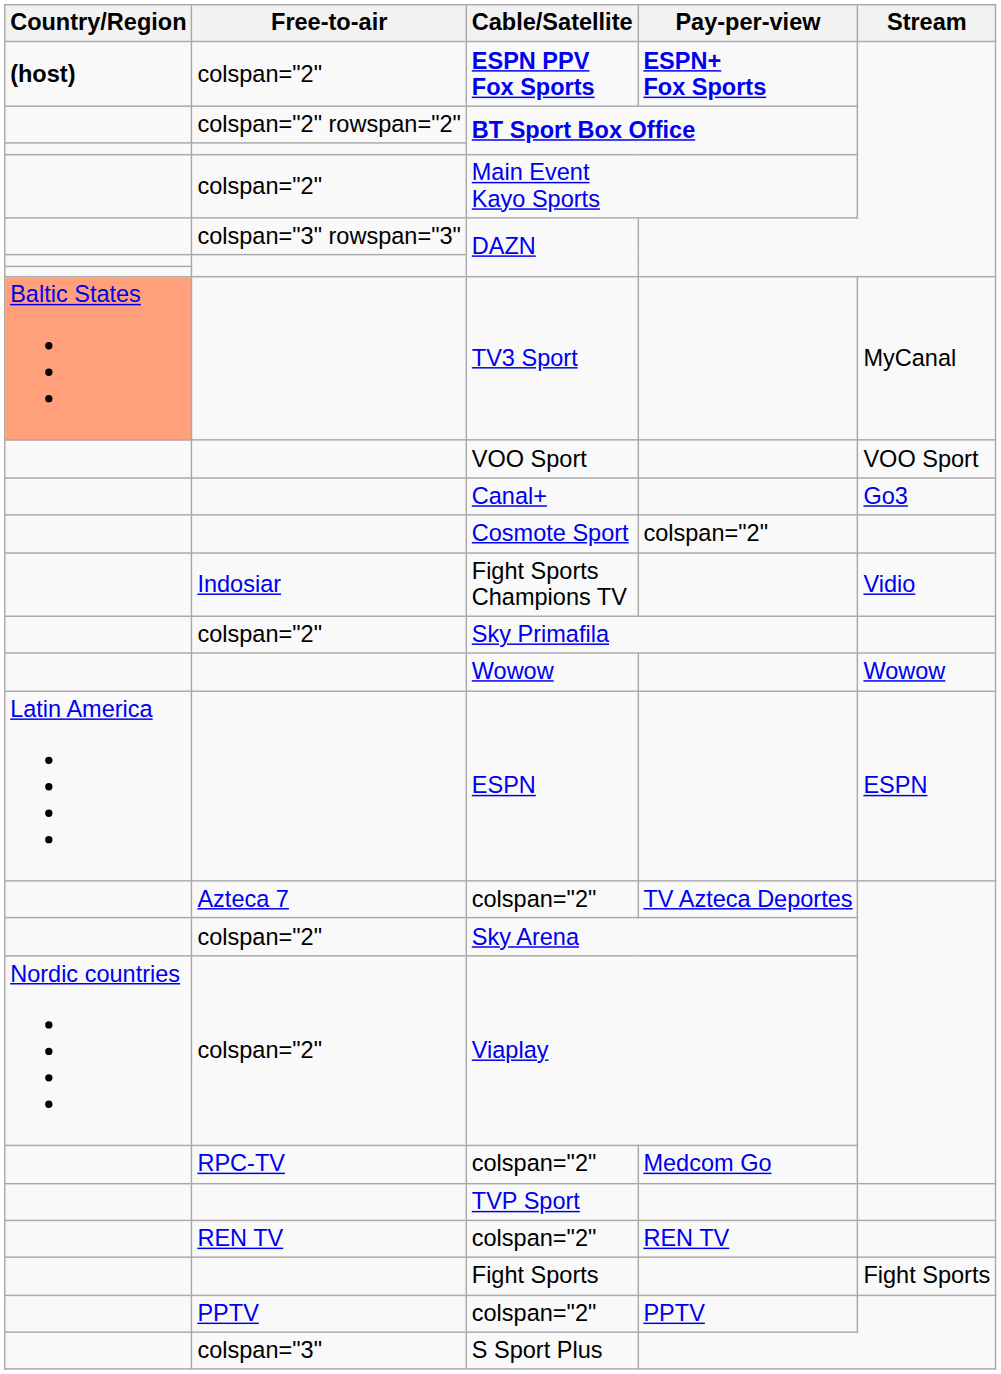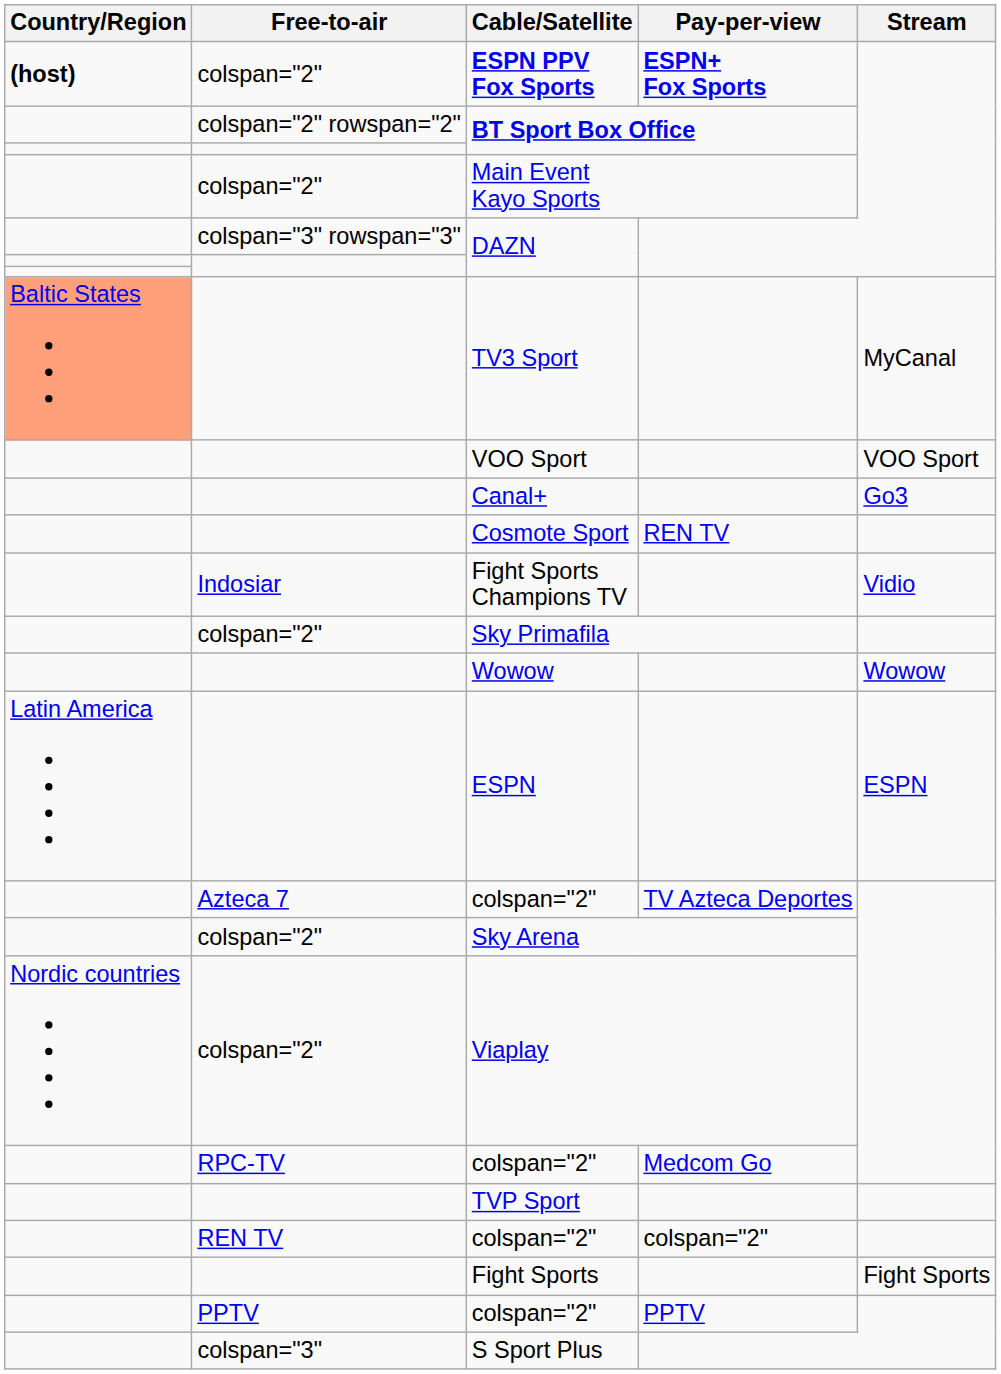(706, 533) colspan="2" -> (686, 533) REN TV
(686, 1238) REN TV -> (706, 1238) colspan="2"
